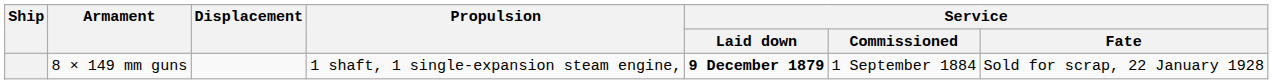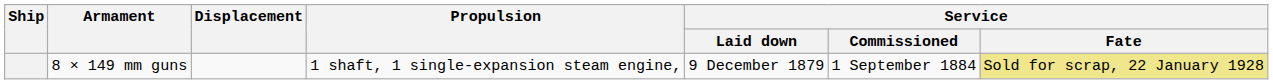(756, 66) bold -> (756, 66) normal
(1124, 66) no background -> (1124, 66) khaki background
